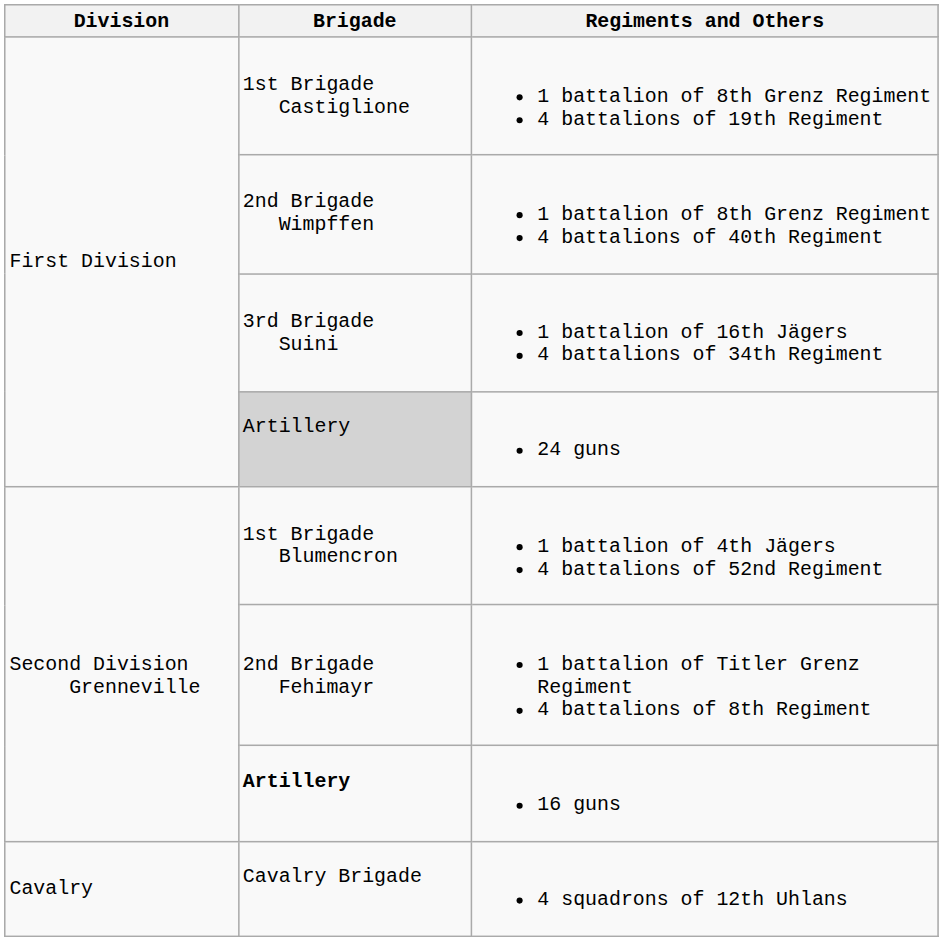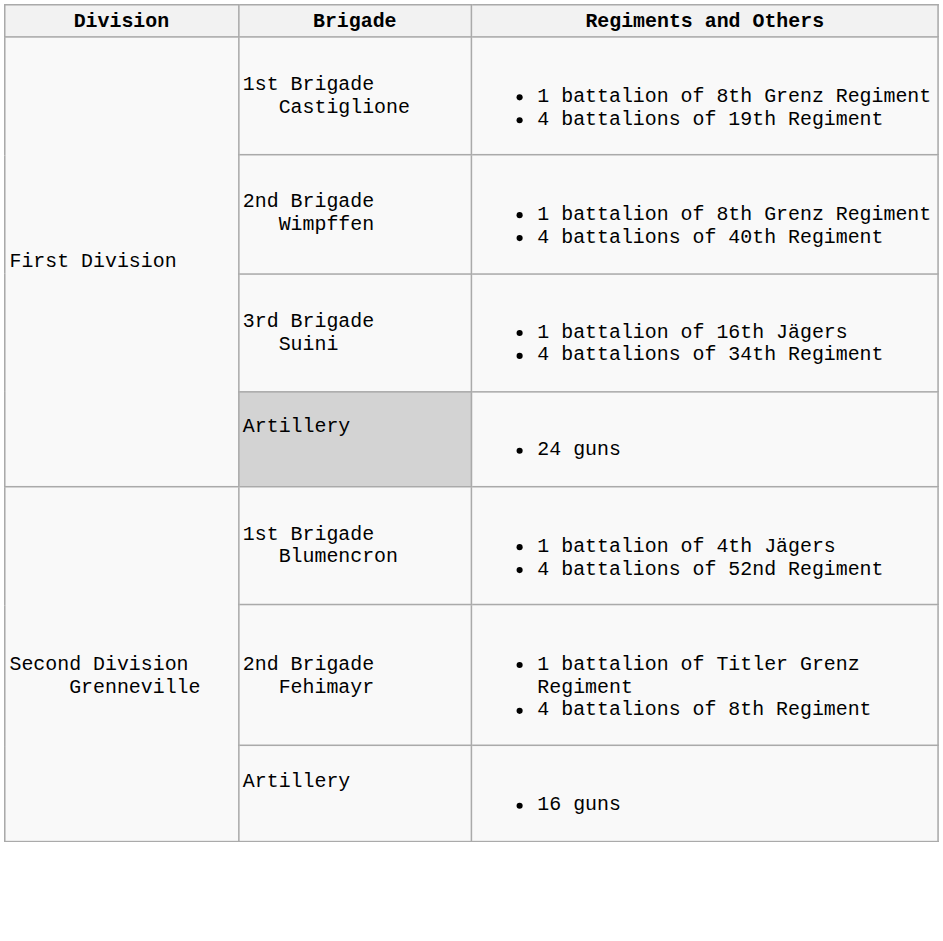(297, 793) bold -> (297, 793) normal
- row: (705, 900)
